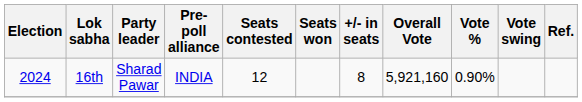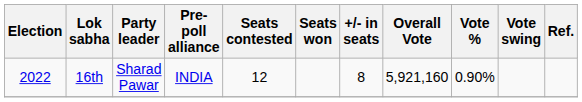(35, 77) 2024 -> (35, 77) 2022
